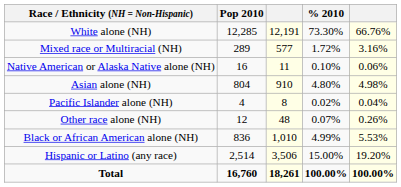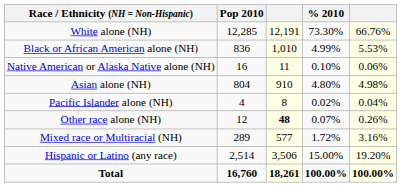rows swapped: (111, 137) <-> (111, 48)
(284, 119) normal -> (284, 119) bold
